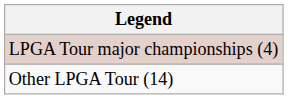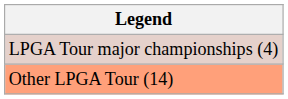(91, 79) no background -> (91, 79) lightsalmon background
